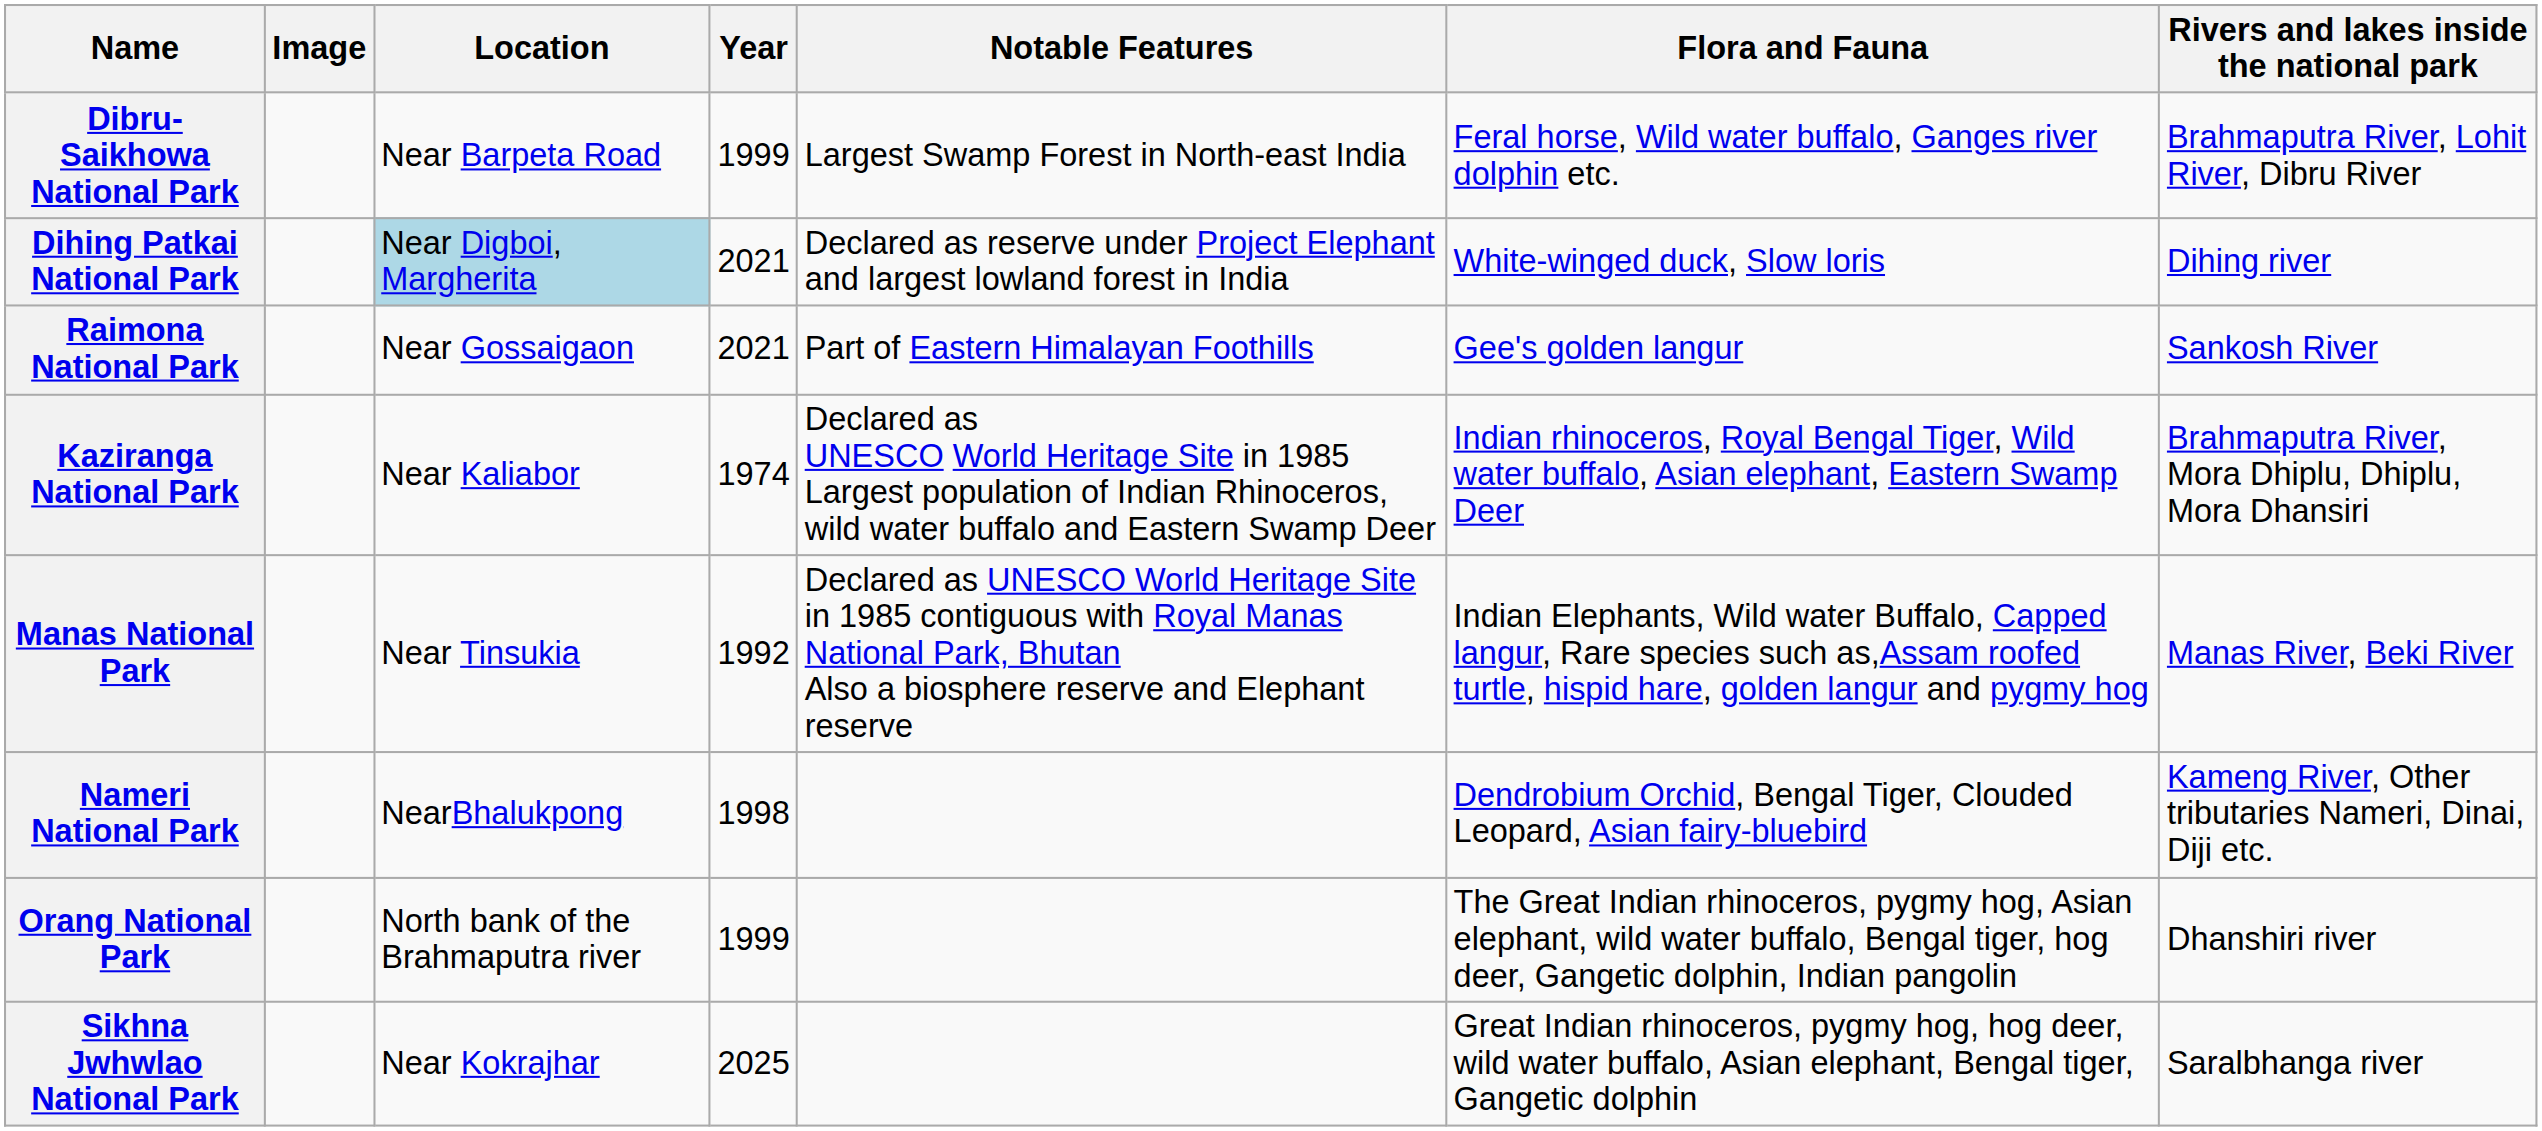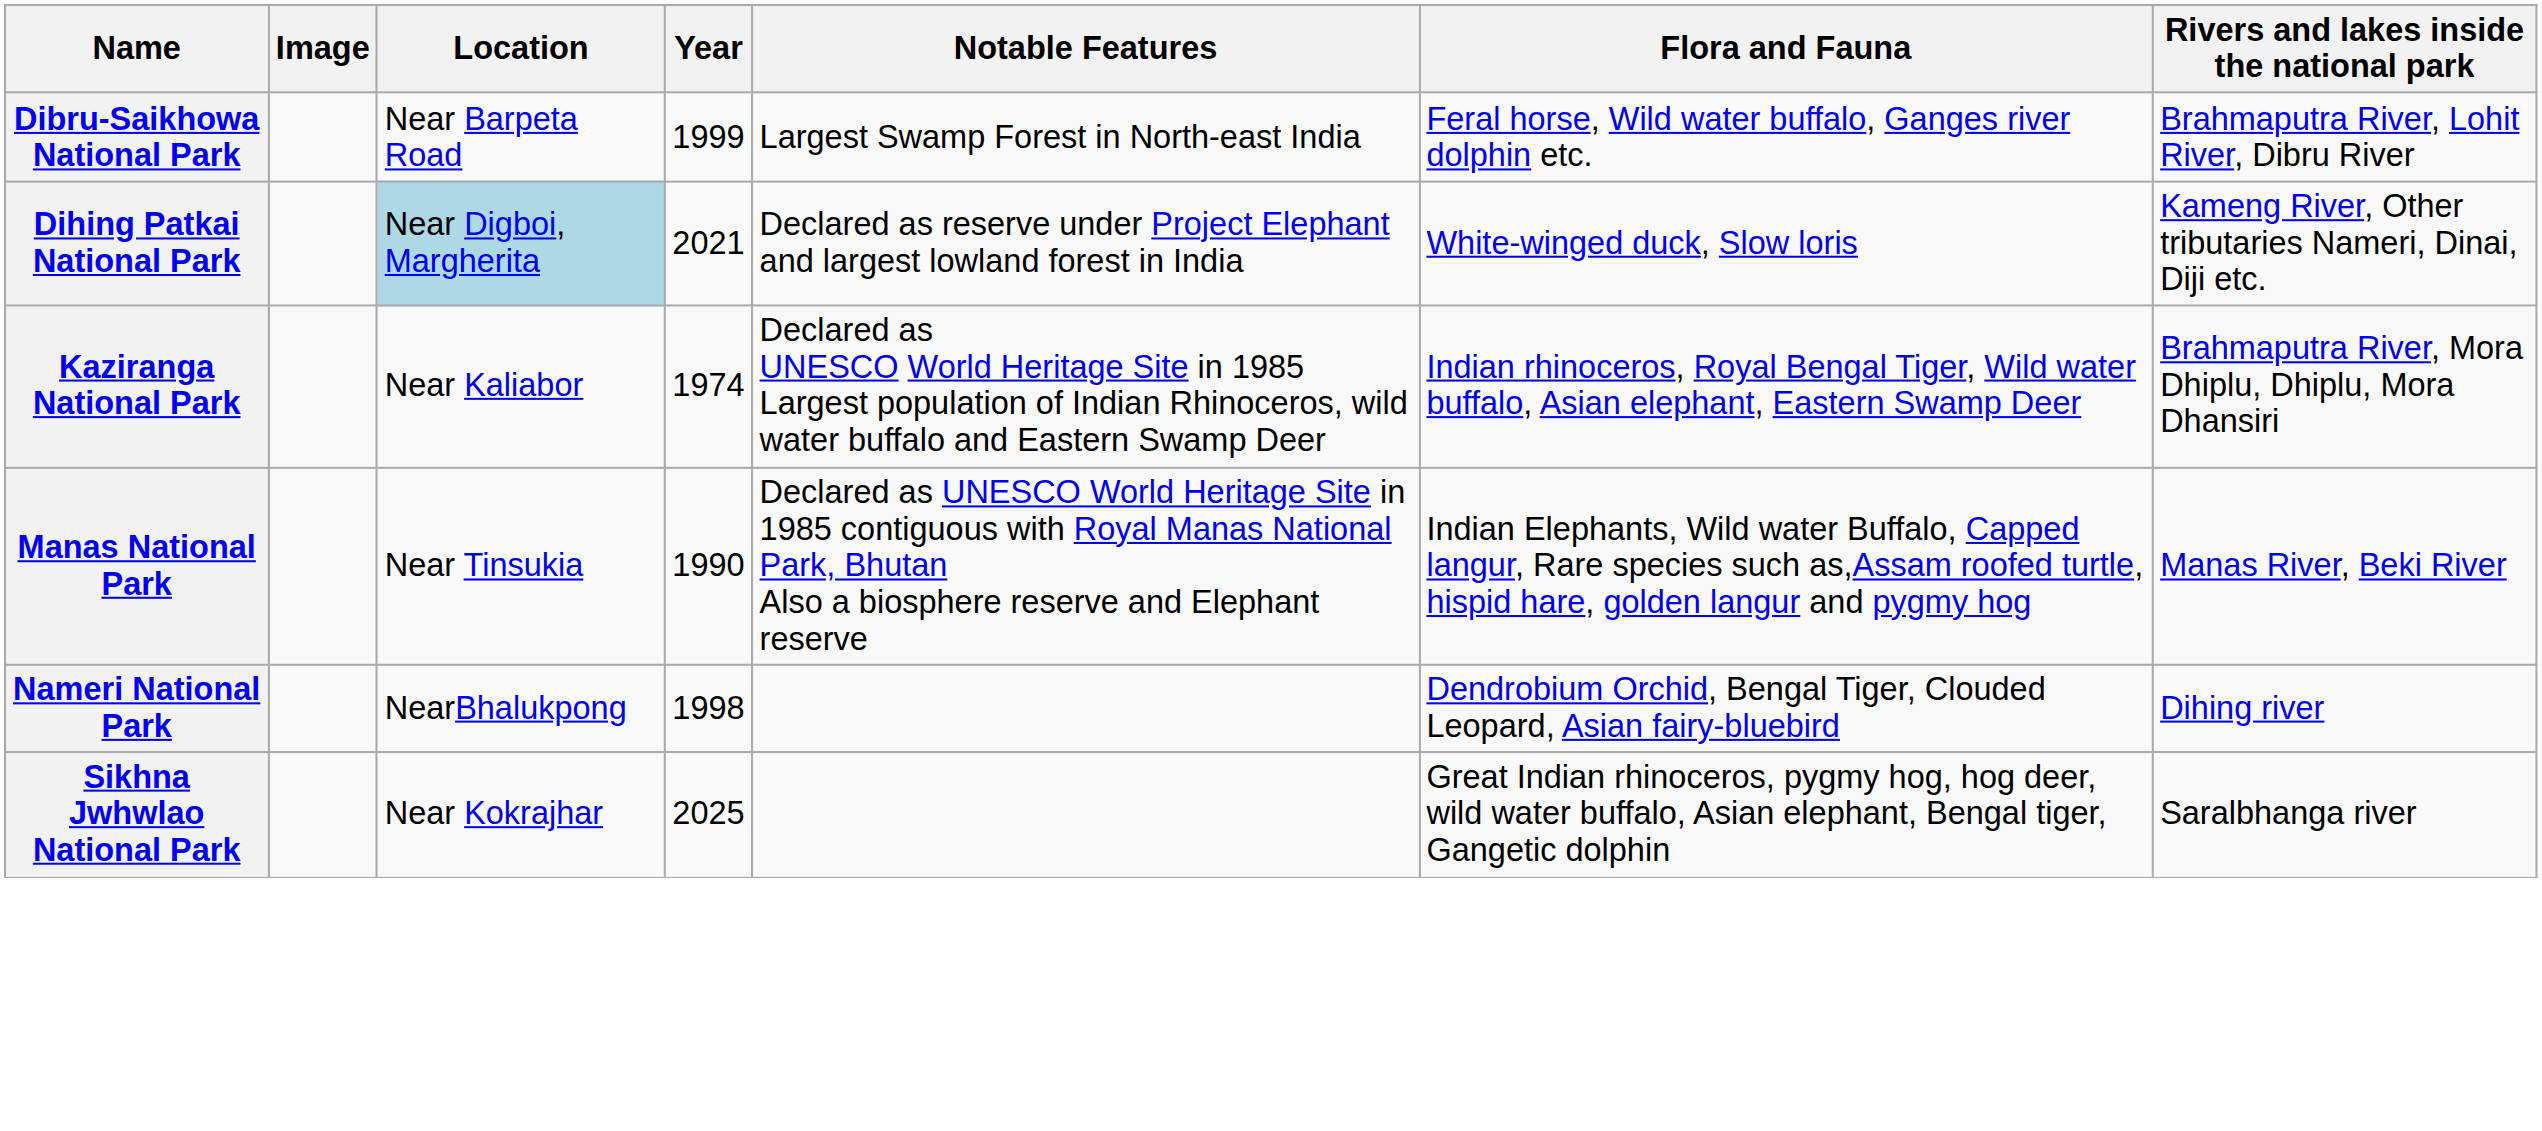(2249, 261) Dihing river -> (2339, 242) Kameng River, Other tributaries Nameri, Dinai, Diji etc.
- row: (135, 349)
(754, 653) 1992 -> (708, 565) 1990
(2346, 814) Kameng River, Other tributaries Nameri, Dinai, Diji etc. -> (2242, 708) Dihing river
- row: (135, 938)
